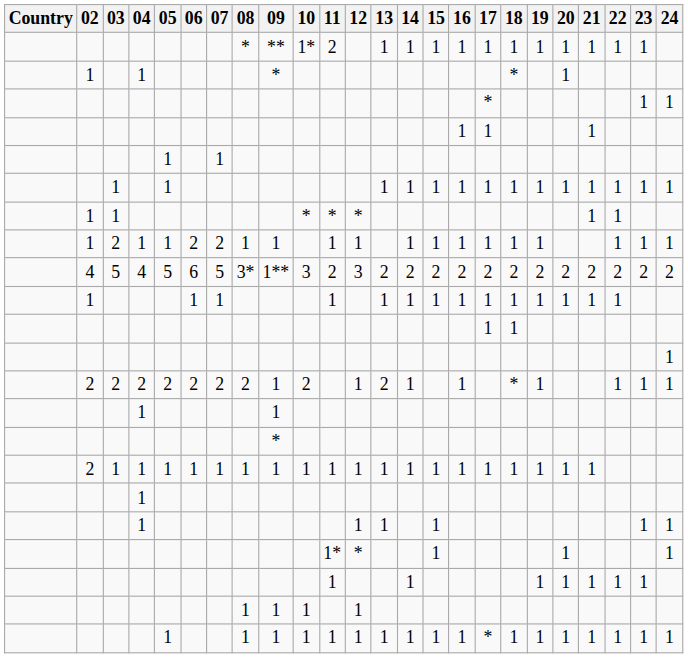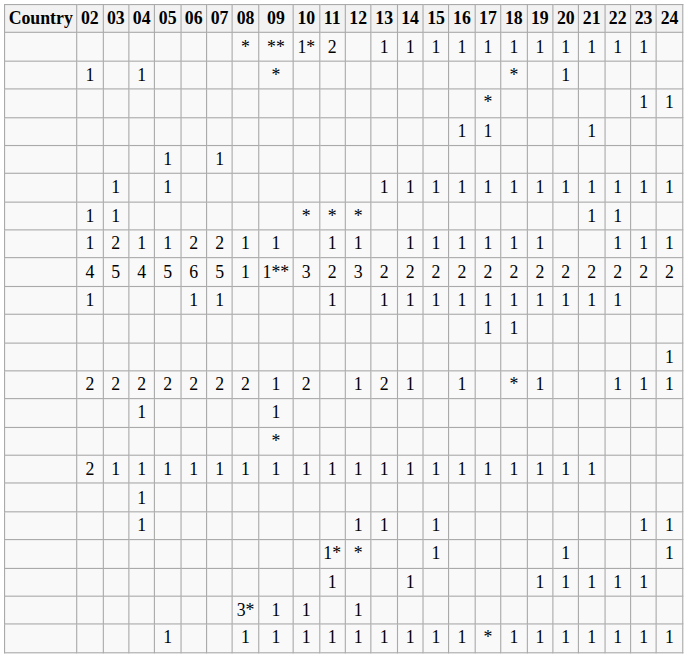(246, 272) 3* -> (246, 272) 1
(246, 610) 1 -> (246, 610) 3*
